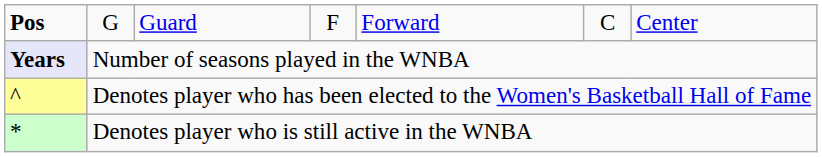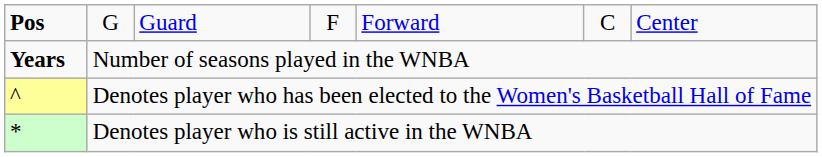(38, 59) lavender background -> (38, 59) no background
